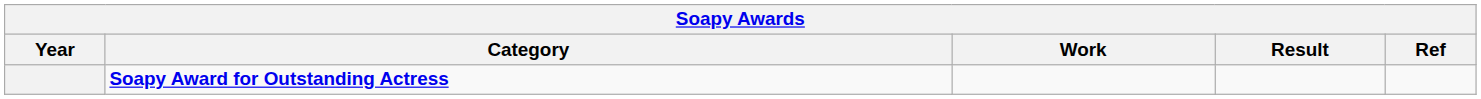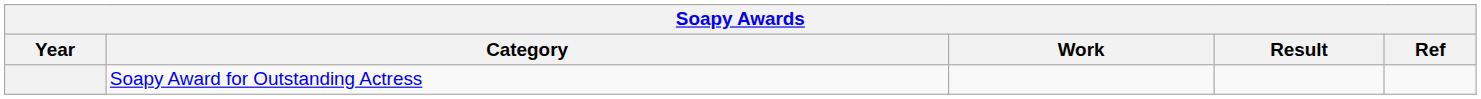(279, 79) bold -> (266, 79) normal
